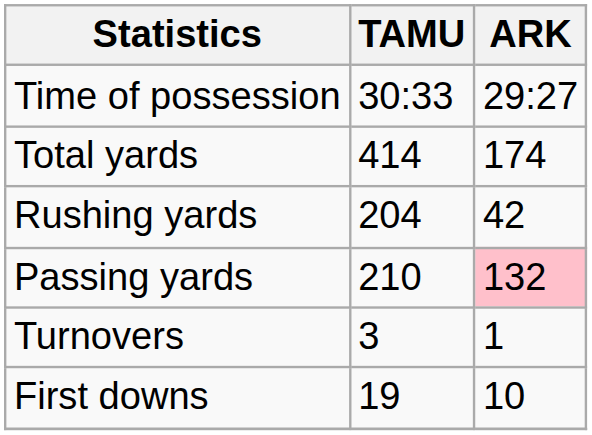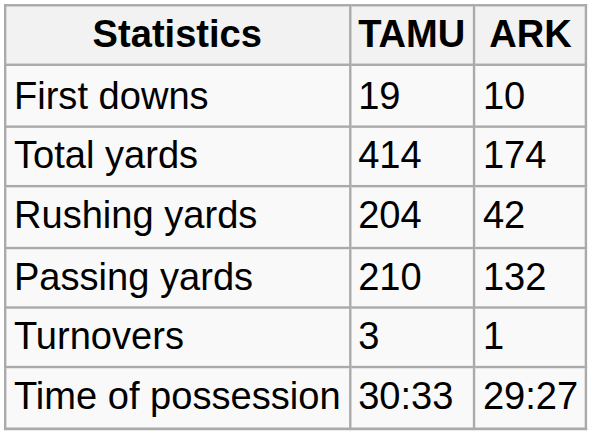rows swapped: (111, 397) <-> (177, 95)
(515, 276) pink background -> (515, 276) no background
